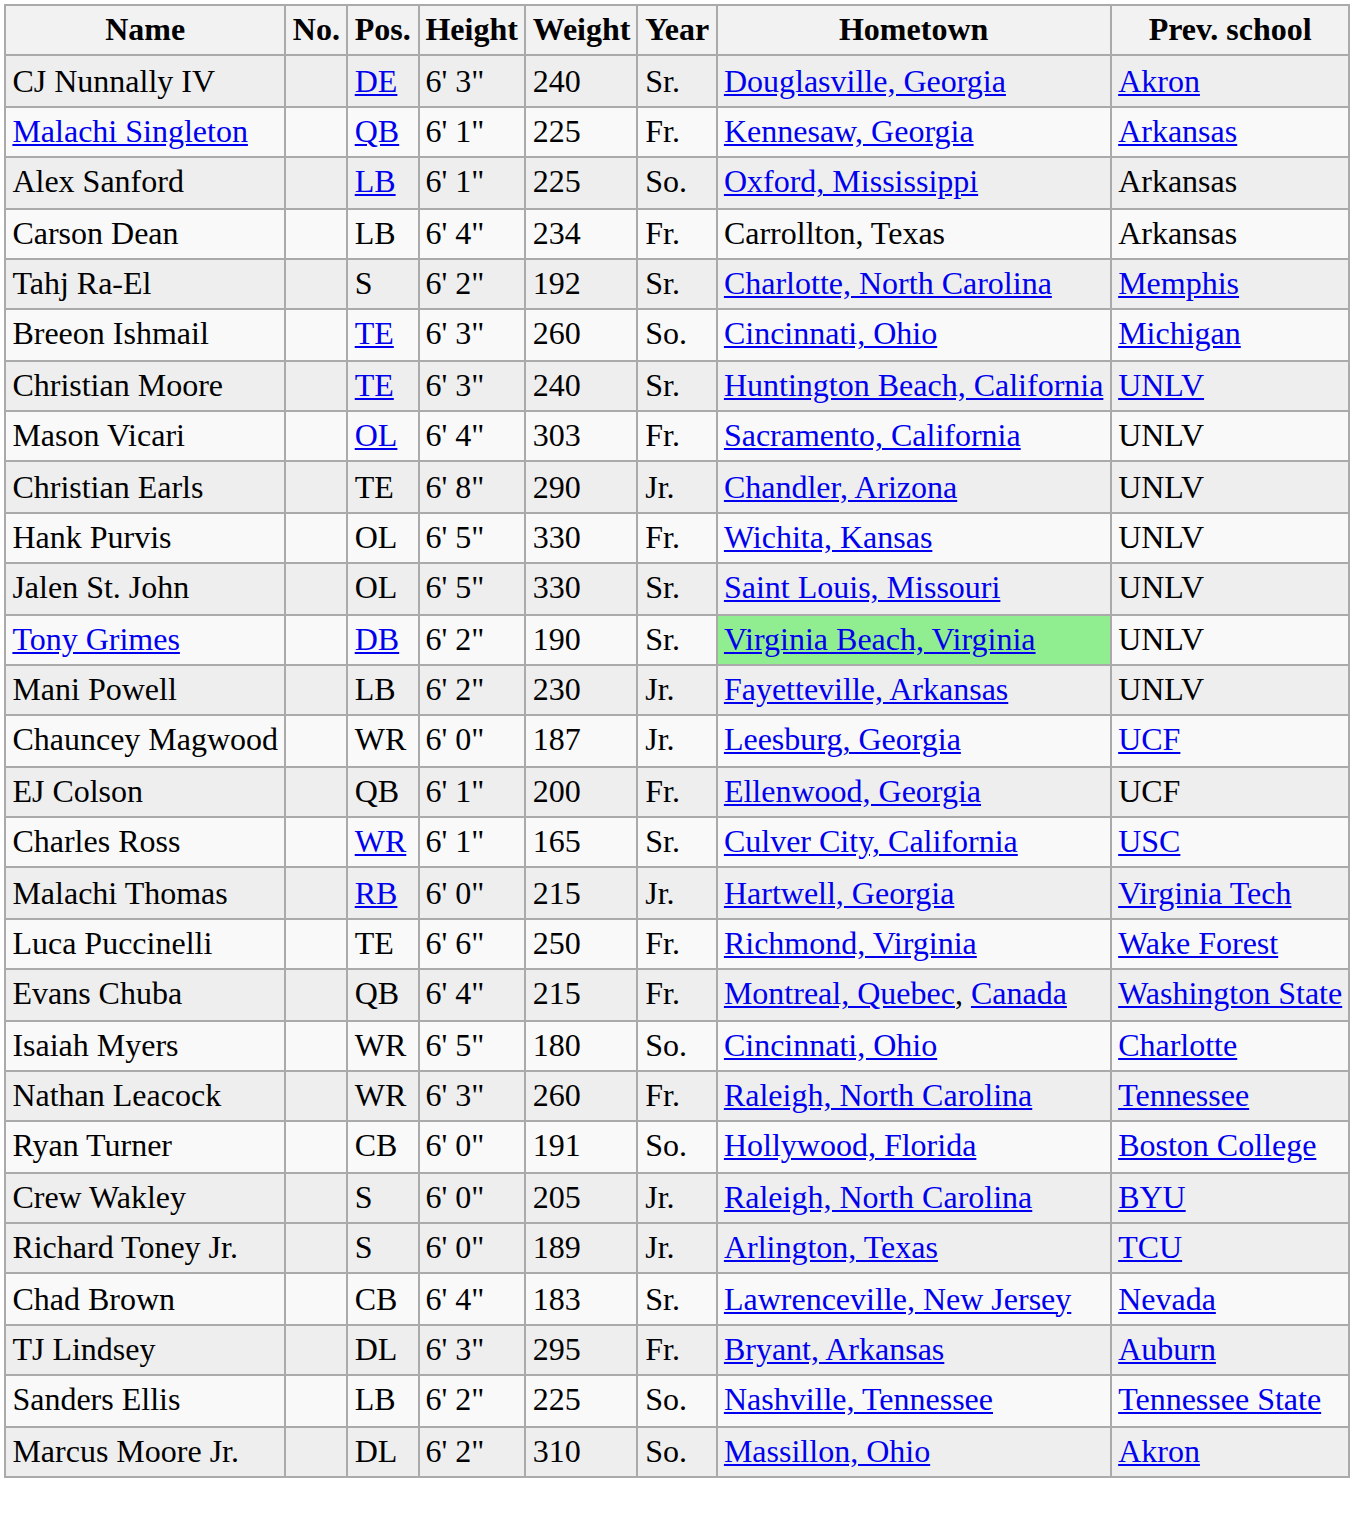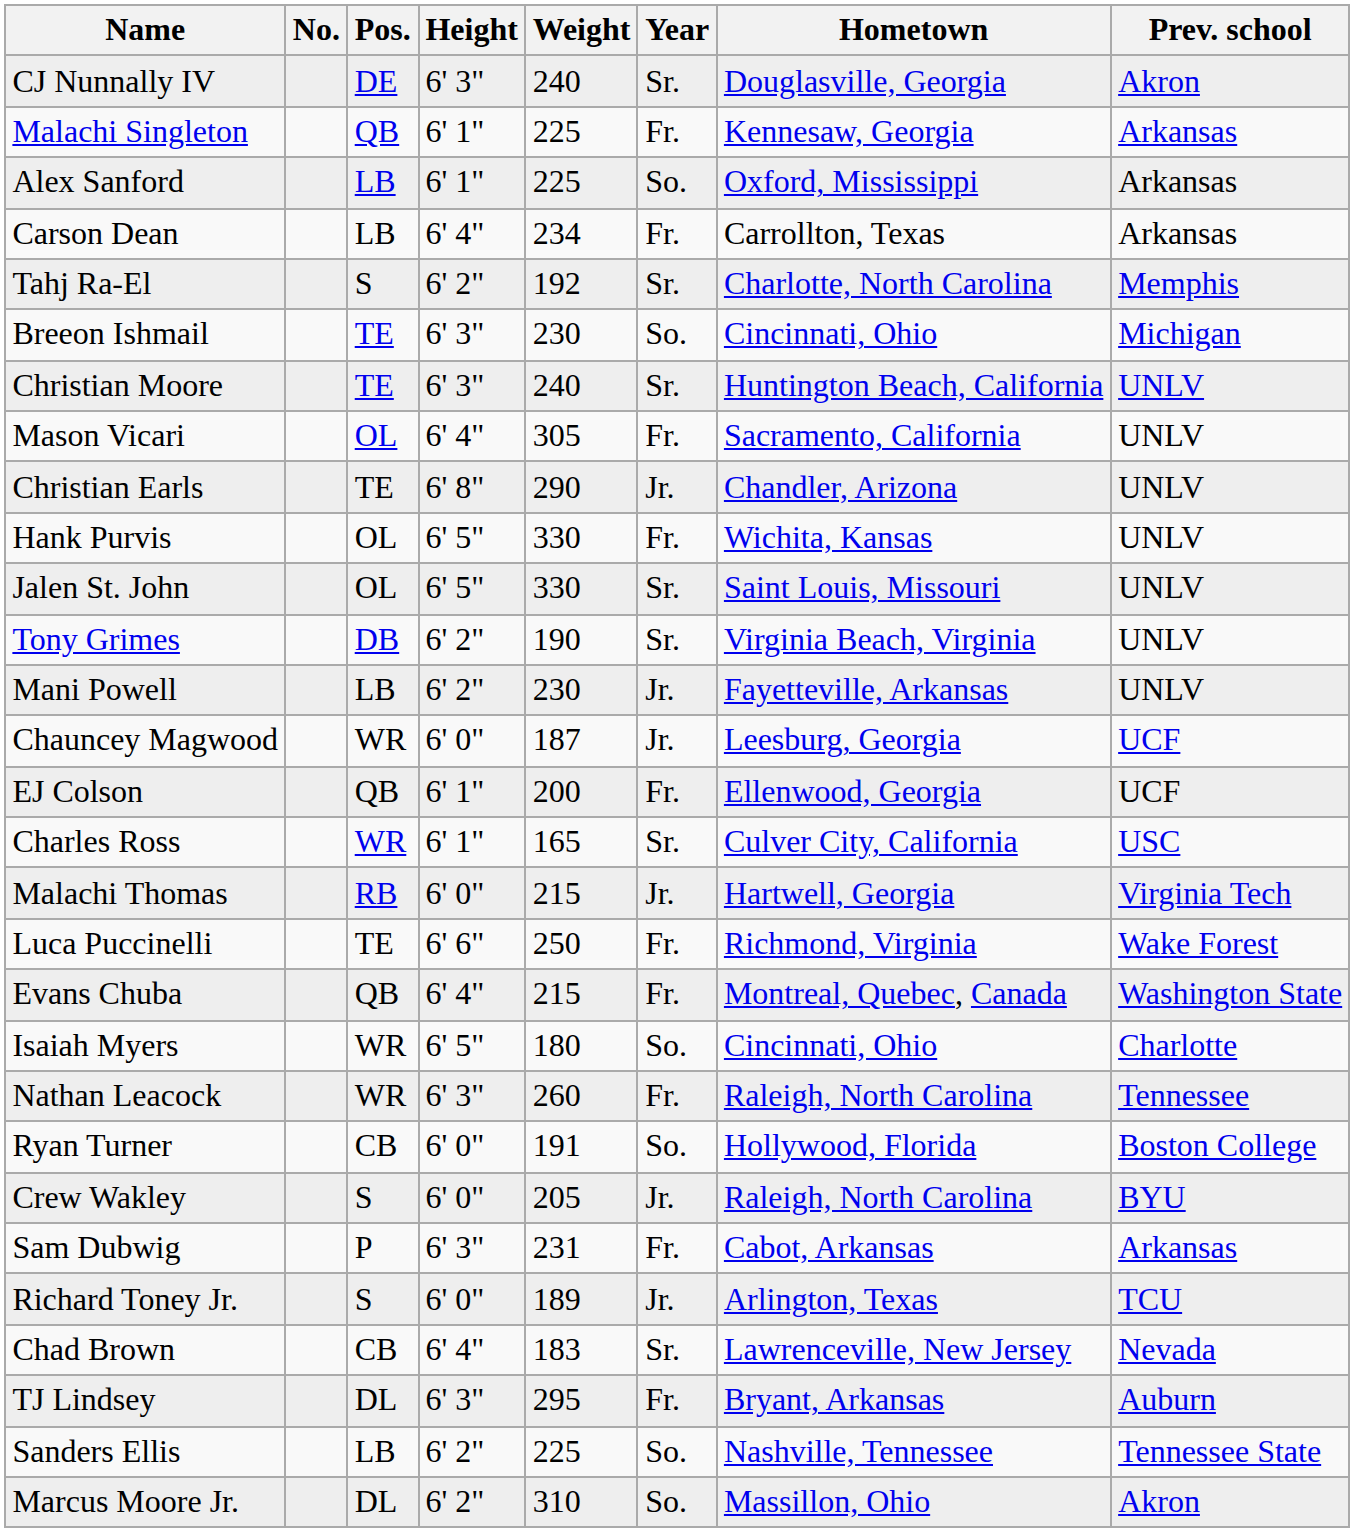(557, 334) 260 -> (557, 334) 230
(557, 435) 303 -> (557, 435) 305
(880, 638) lightgreen background -> (880, 638) no background
+ row: (96, 1247)
